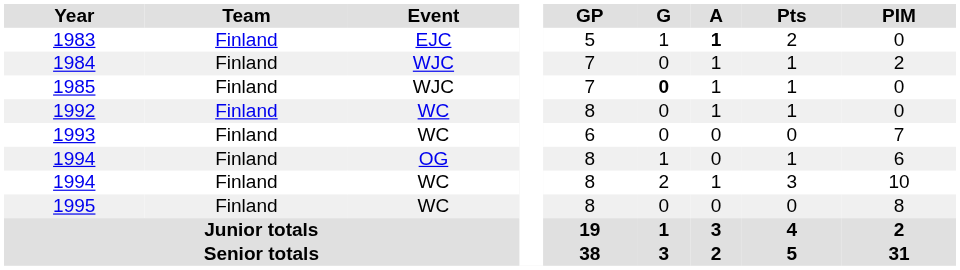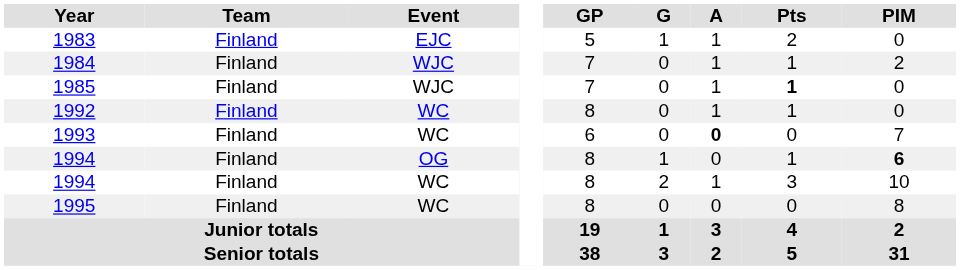(716, 39) bold -> (716, 39) normal
(664, 87) bold -> (664, 87) normal
(792, 87) normal -> (792, 87) bold
(716, 134) normal -> (716, 134) bold
(899, 158) normal -> (899, 158) bold
